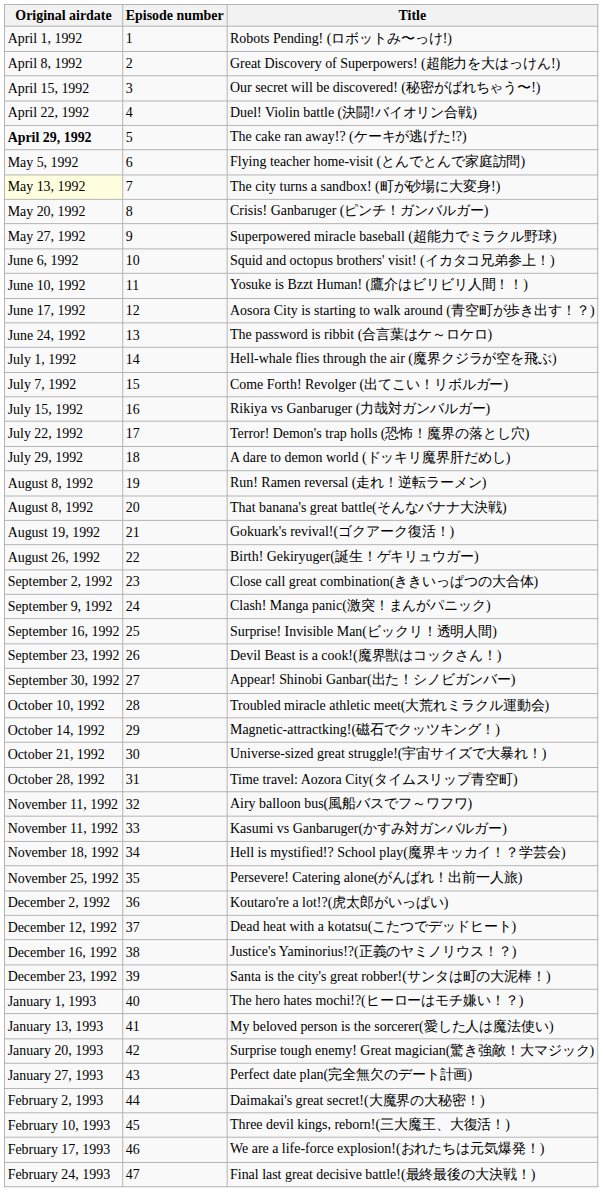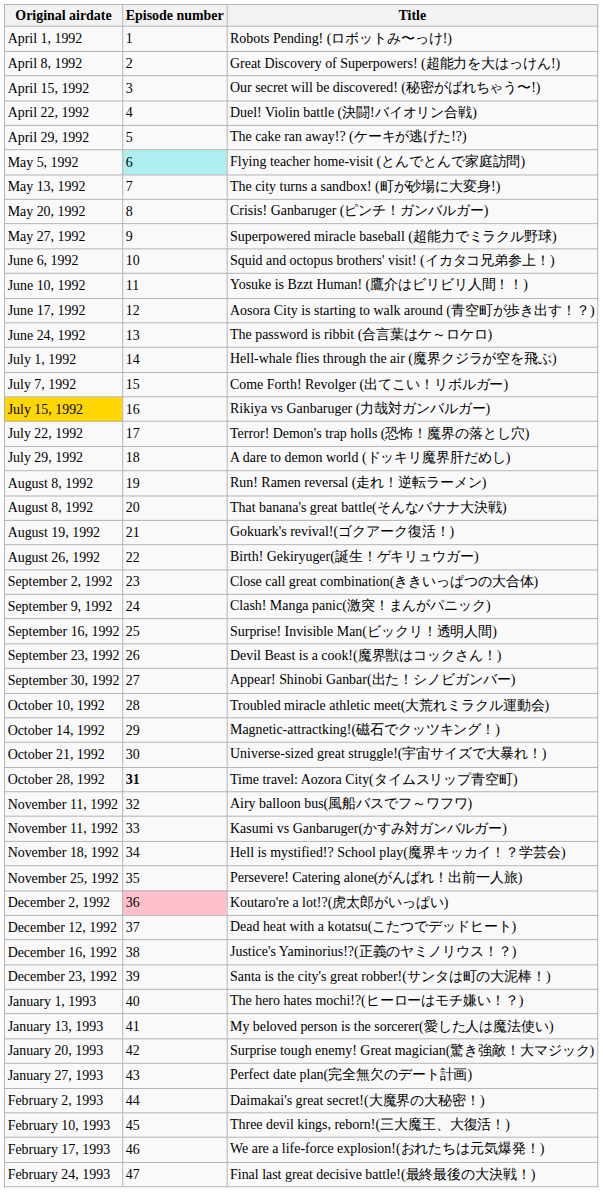(50, 137) bold -> (48, 137) normal
(129, 162) no background -> (129, 162) paleturquoise background
(47, 187) lightyellow background -> (47, 187) no background
(45, 409) no background -> (45, 409) gold background
(133, 779) normal -> (133, 779) bold
(133, 902) no background -> (133, 902) pink background
